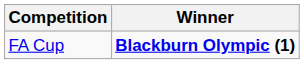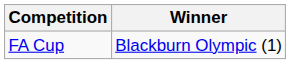(205, 44) bold -> (199, 44) normal
